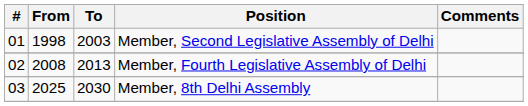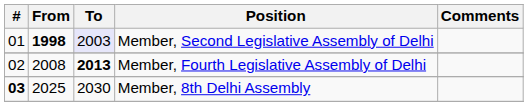(49, 40) normal -> (49, 40) bold
(94, 40) no background -> (94, 40) lavender background
(94, 64) normal -> (94, 64) bold
(16, 88) normal -> (16, 88) bold
